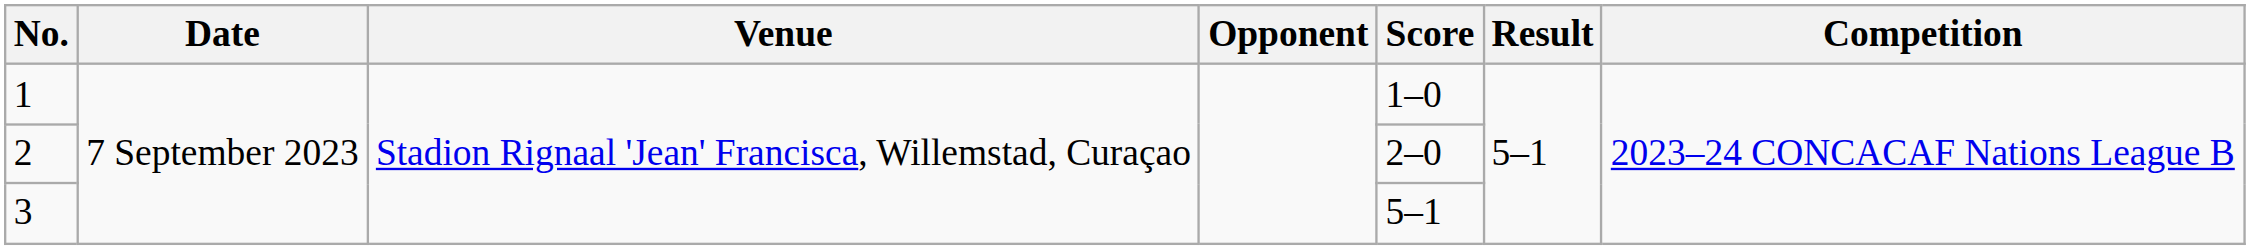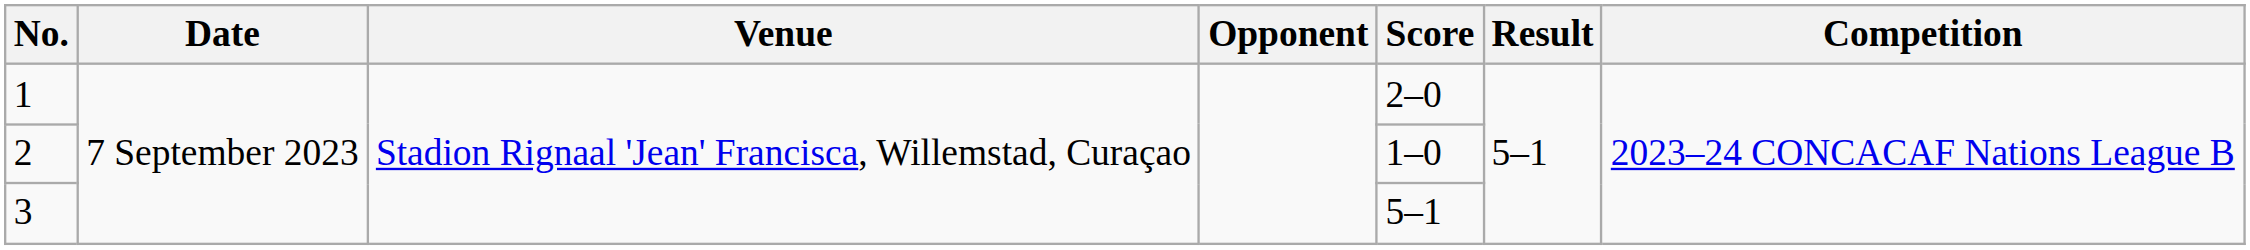(1414, 93) 1–0 -> (1414, 93) 2–0
(1414, 152) 2–0 -> (1414, 152) 1–0
